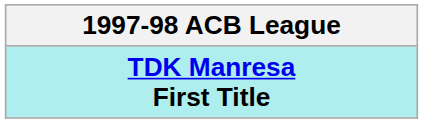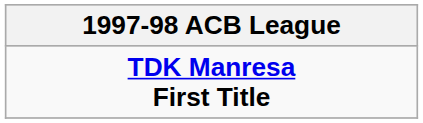(211, 81) paleturquoise background -> (211, 81) no background
